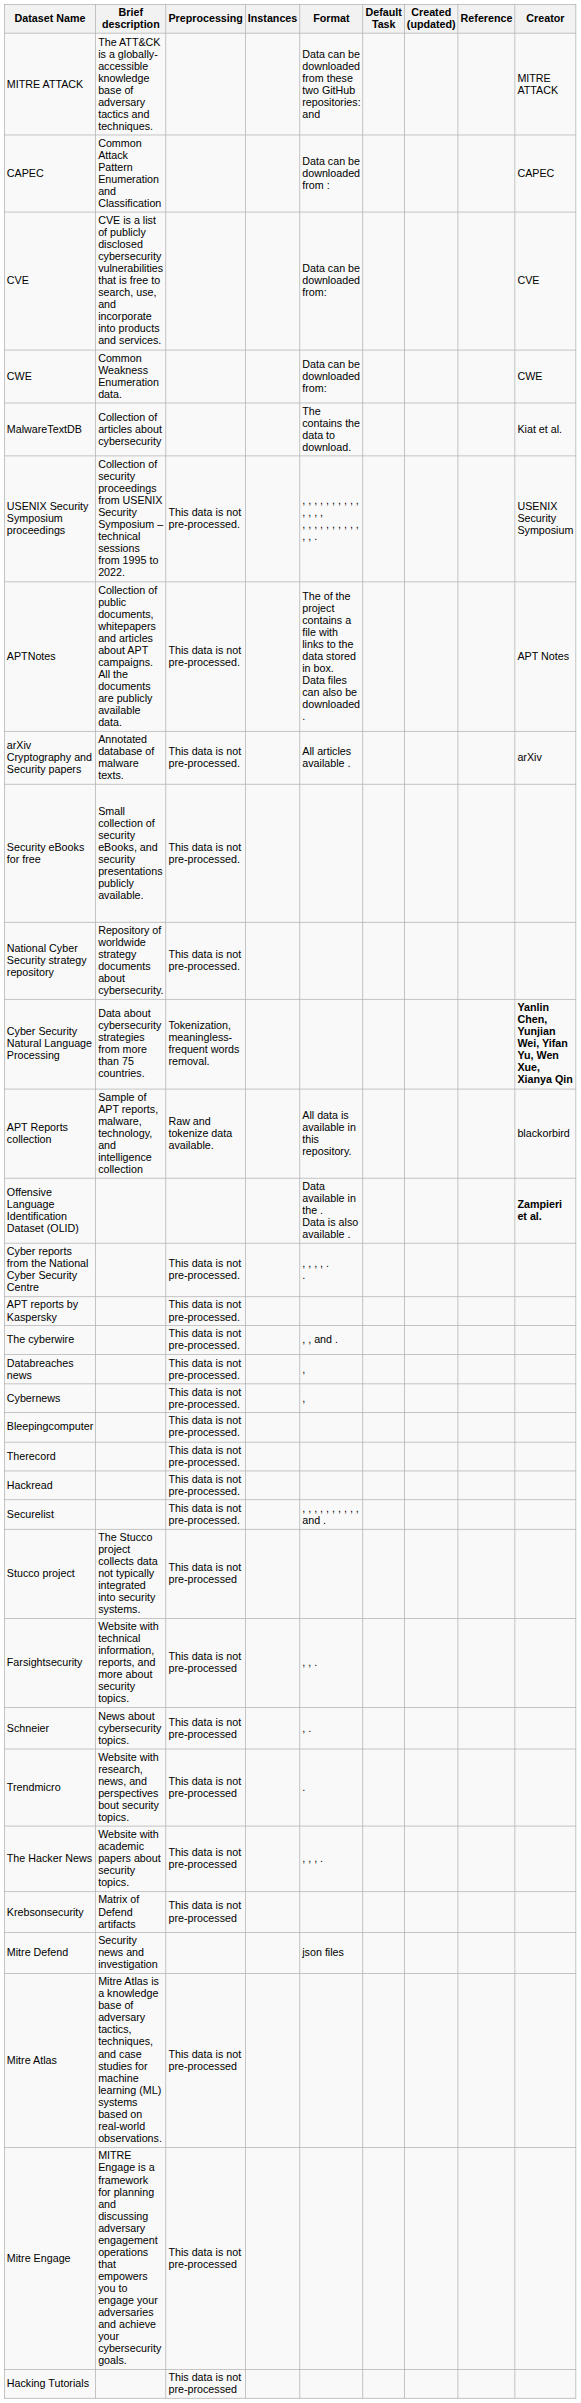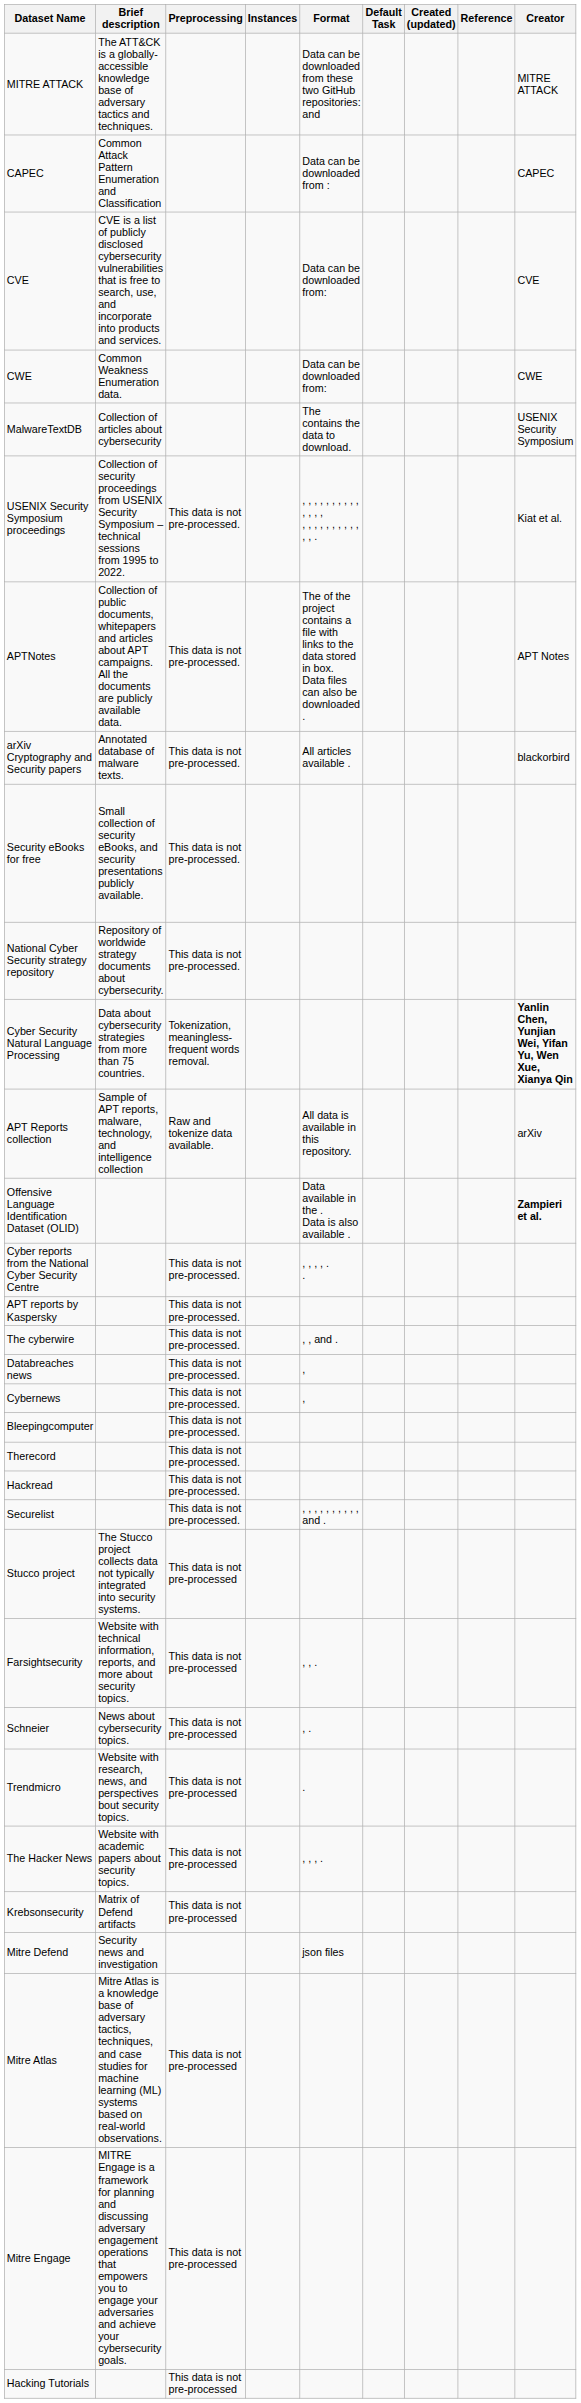(540, 429) Kiat et al. -> (545, 429) USENIX Security Symposium
(545, 519) USENIX Security Symposium -> (540, 519) Kiat et al.
(530, 758) arXiv -> (544, 758) blackorbird
(544, 1133) blackorbird -> (530, 1133) arXiv
